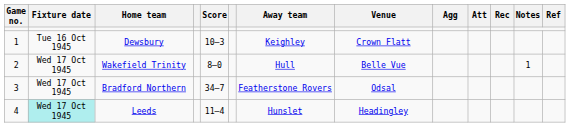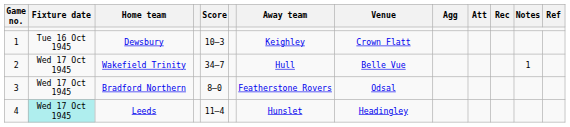(215, 65) 8–0 -> (215, 65) 34–7
(215, 88) 34–7 -> (215, 88) 8–0
